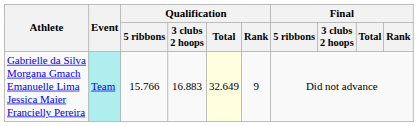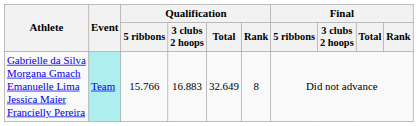(224, 87) lightyellow background -> (224, 87) no background
(256, 87) 9 -> (256, 87) 8
